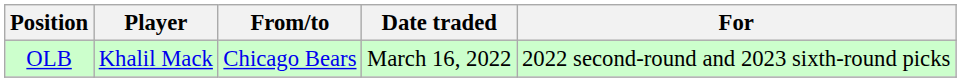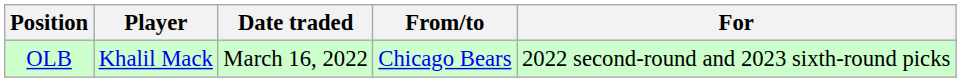columns swapped: (290, 22) <-> (439, 22)
